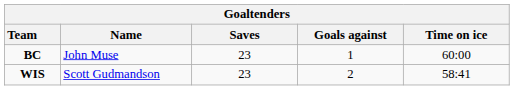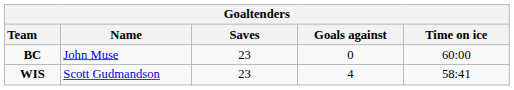(350, 54) 1 -> (350, 54) 0
(350, 74) 2 -> (350, 74) 4
